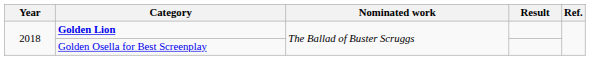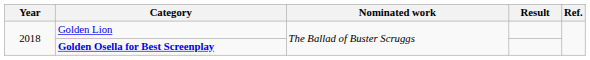(87, 30) bold -> (85, 30) normal
(132, 47) normal -> (136, 47) bold
